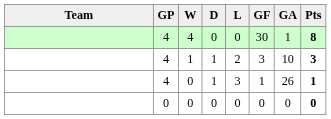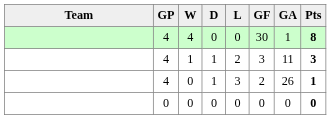(288, 59) 10 -> (288, 59) 11
(262, 81) 1 -> (262, 81) 2
